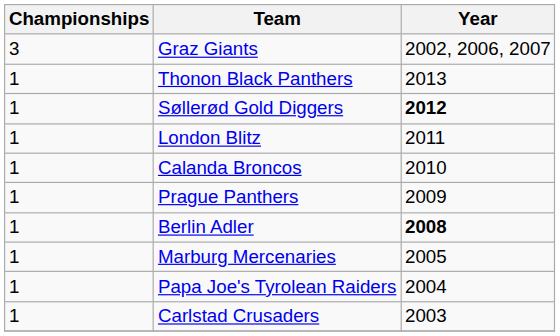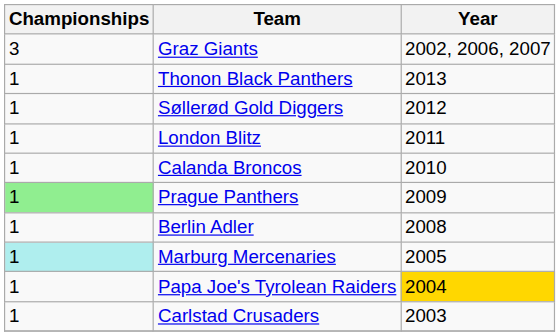(426, 108) bold -> (426, 108) normal
(14, 197) no background -> (14, 197) lightgreen background
(426, 227) bold -> (426, 227) normal
(14, 256) no background -> (14, 256) paleturquoise background
(426, 286) no background -> (426, 286) gold background
